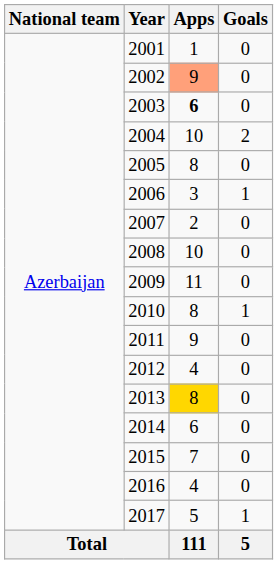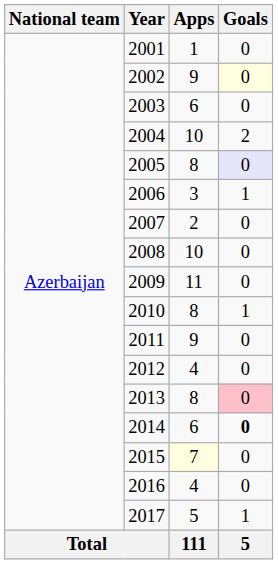(194, 77) lightsalmon background -> (194, 77) no background
(245, 77) no background -> (245, 77) lightyellow background
(194, 106) bold -> (194, 106) normal
(245, 164) no background -> (245, 164) lavender background
(194, 398) gold background -> (194, 398) no background
(245, 398) no background -> (245, 398) pink background
(245, 427) normal -> (245, 427) bold
(194, 456) no background -> (194, 456) lightyellow background
